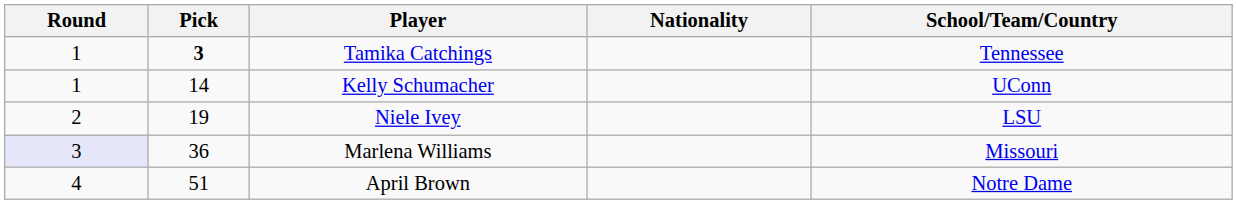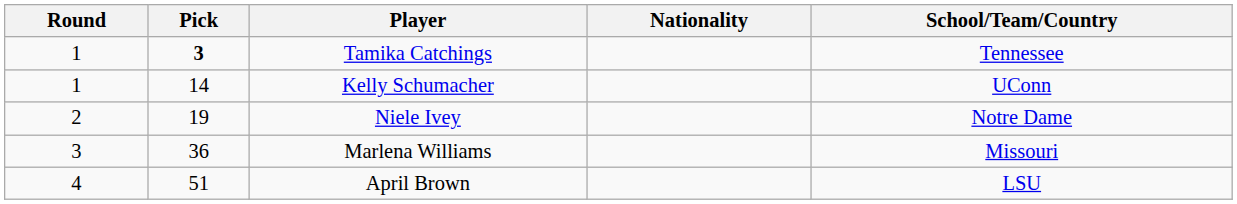(1022, 118) LSU -> (1022, 118) Notre Dame
(76, 150) lavender background -> (76, 150) no background
(1022, 183) Notre Dame -> (1022, 183) LSU
